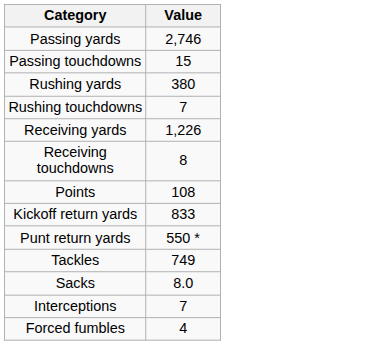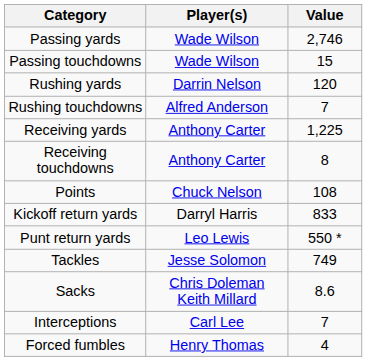+ column: (217, 15)
(183, 84) 380 -> (325, 84) 120
(183, 130) 1,226 -> (325, 130) 1,225
(183, 283) 8.0 -> (325, 291) 8.6
